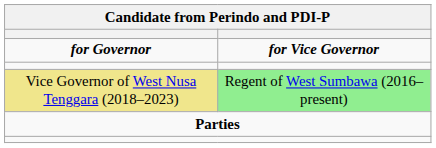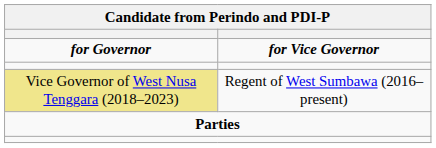(324, 90) lightgreen background -> (324, 90) no background
